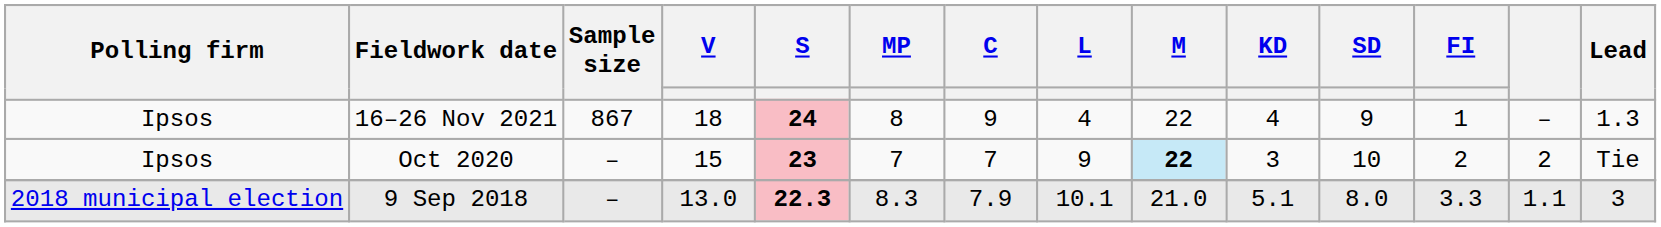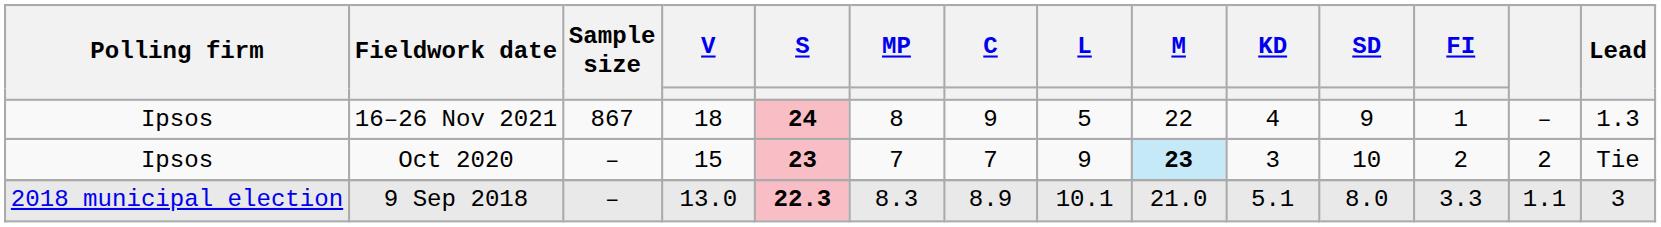(1085, 119) 4 -> (1085, 119) 5
(1179, 160) 22 -> (1179, 160) 23
(990, 200) 7.9 -> (990, 200) 8.9
